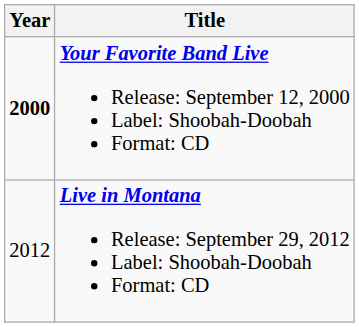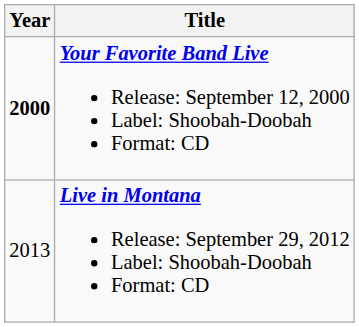(30, 250) 2012 -> (30, 250) 2013
